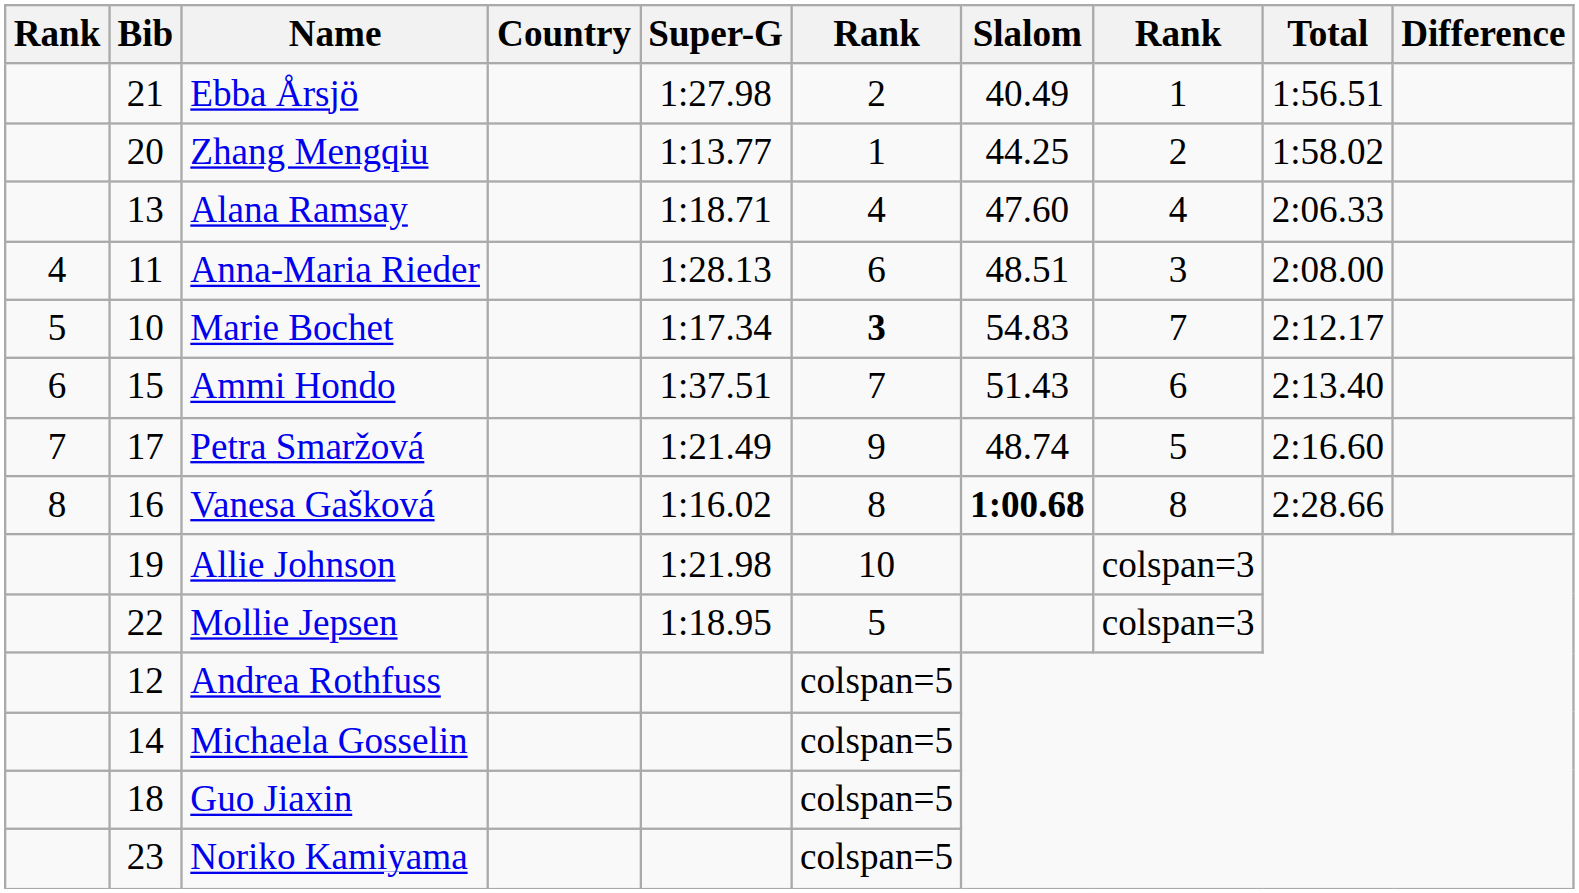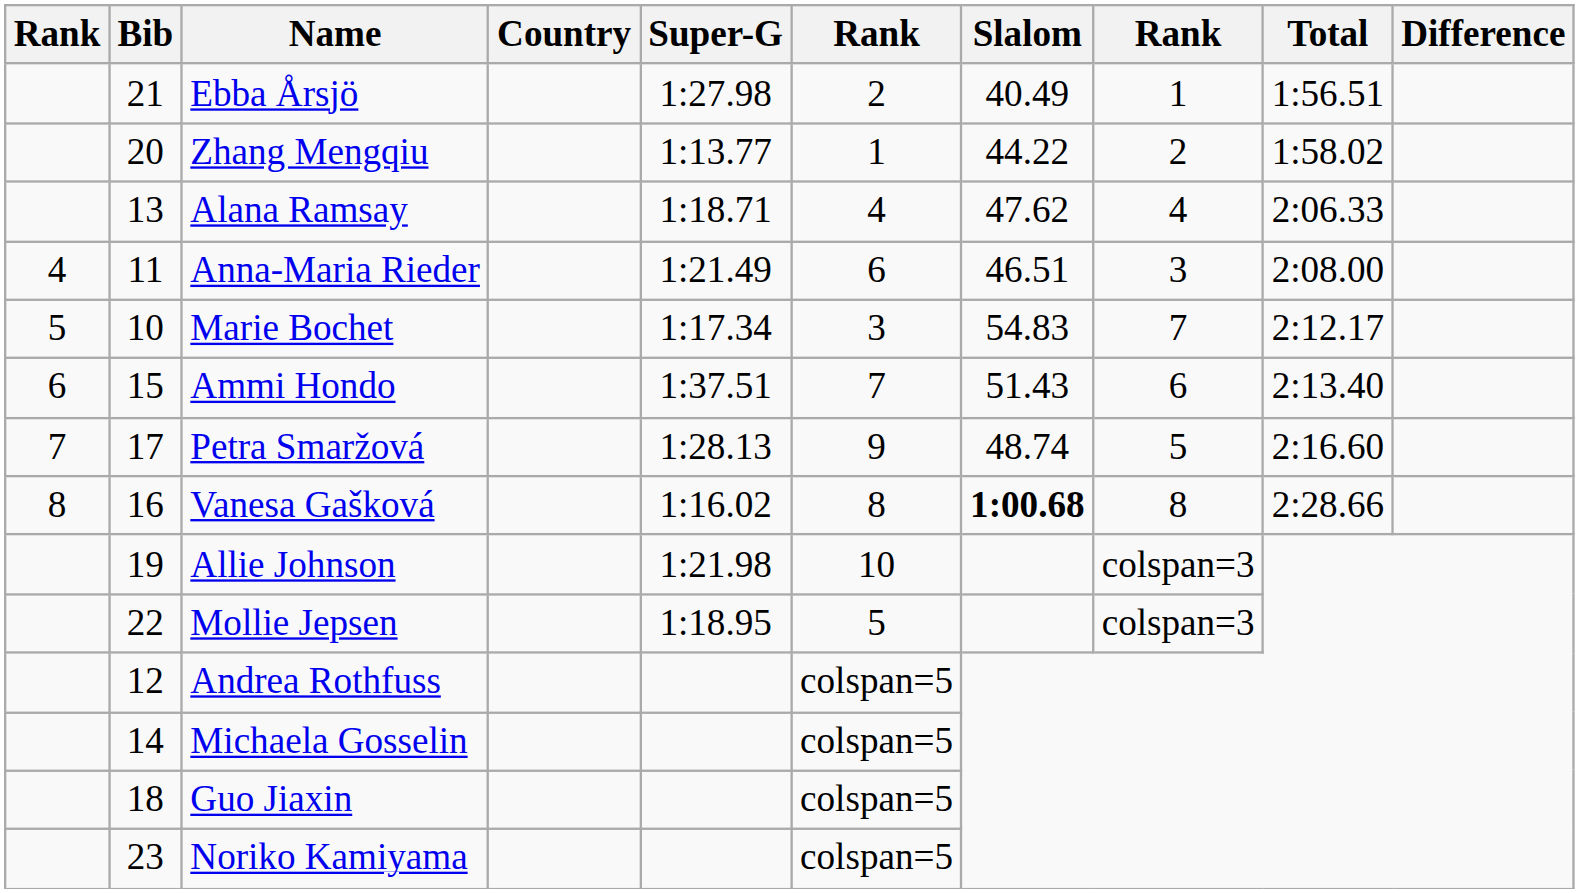(1027, 151) 44.25 -> (1027, 151) 44.22
(1027, 210) 47.60 -> (1027, 210) 47.62
(716, 269) 1:28.13 -> (716, 269) 1:21.49
(1027, 269) 48.51 -> (1027, 269) 46.51
(877, 328) bold -> (877, 328) normal
(716, 446) 1:21.49 -> (716, 446) 1:28.13
